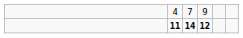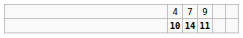(175, 26) 11 -> (175, 26) 10
(205, 26) 12 -> (205, 26) 11
